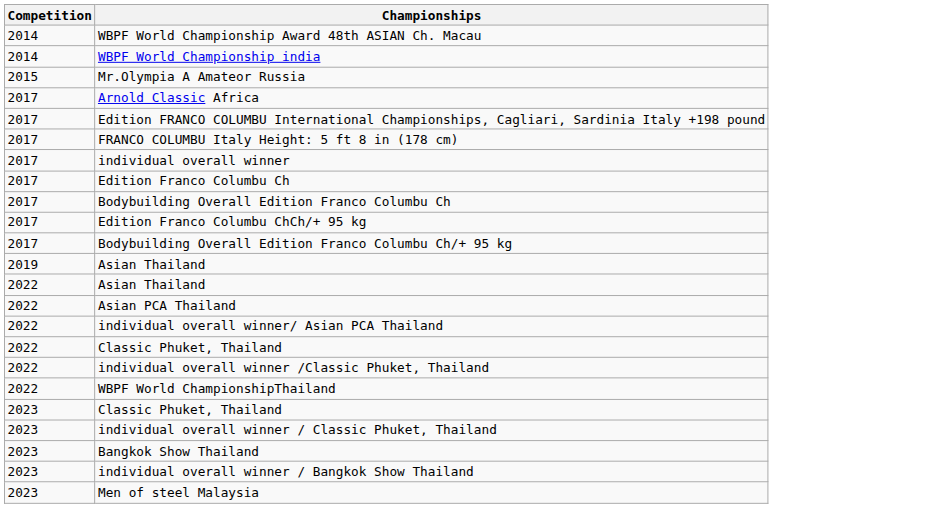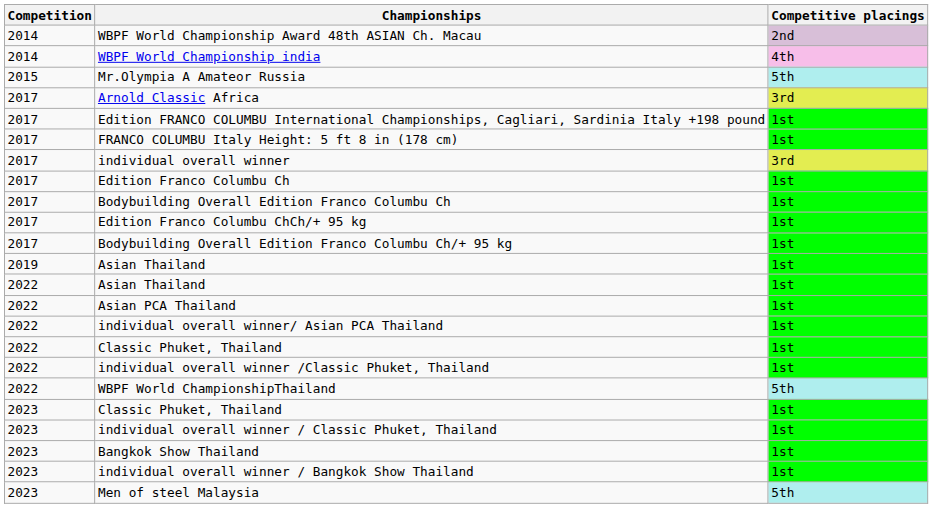+ column: (848, 15)
